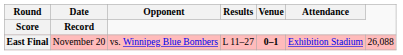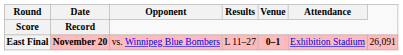(79, 42) normal -> (80, 42) bold
(381, 42) 26,088 -> (383, 42) 26,091
